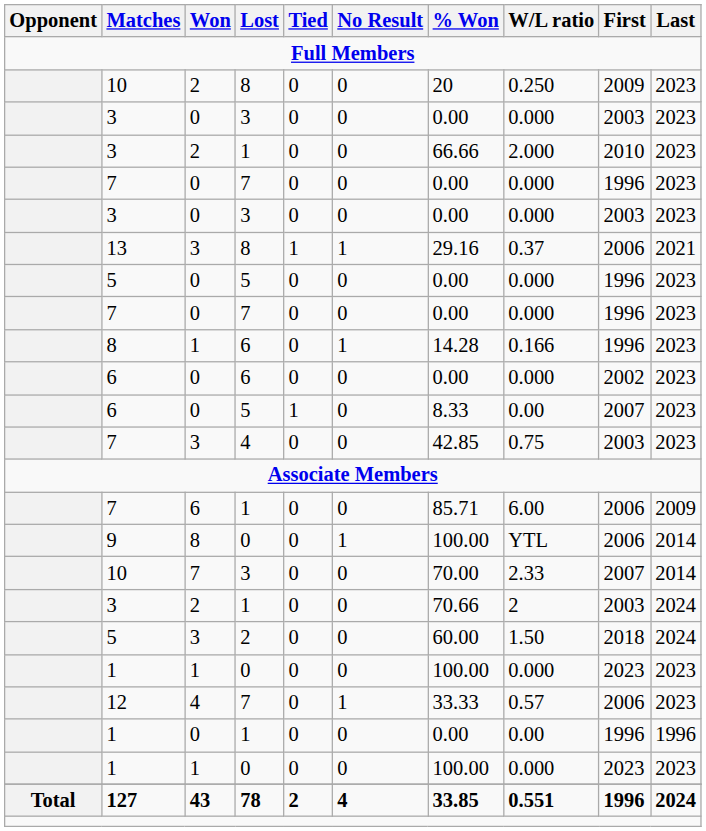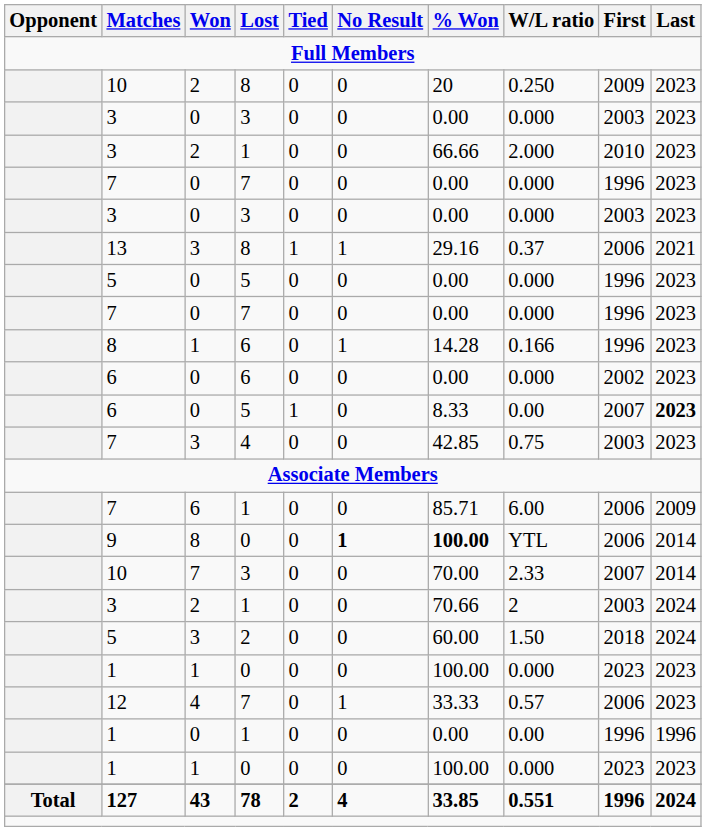(676, 410) normal -> (676, 410) bold
(342, 540) normal -> (342, 540) bold
(461, 540) normal -> (461, 540) bold
